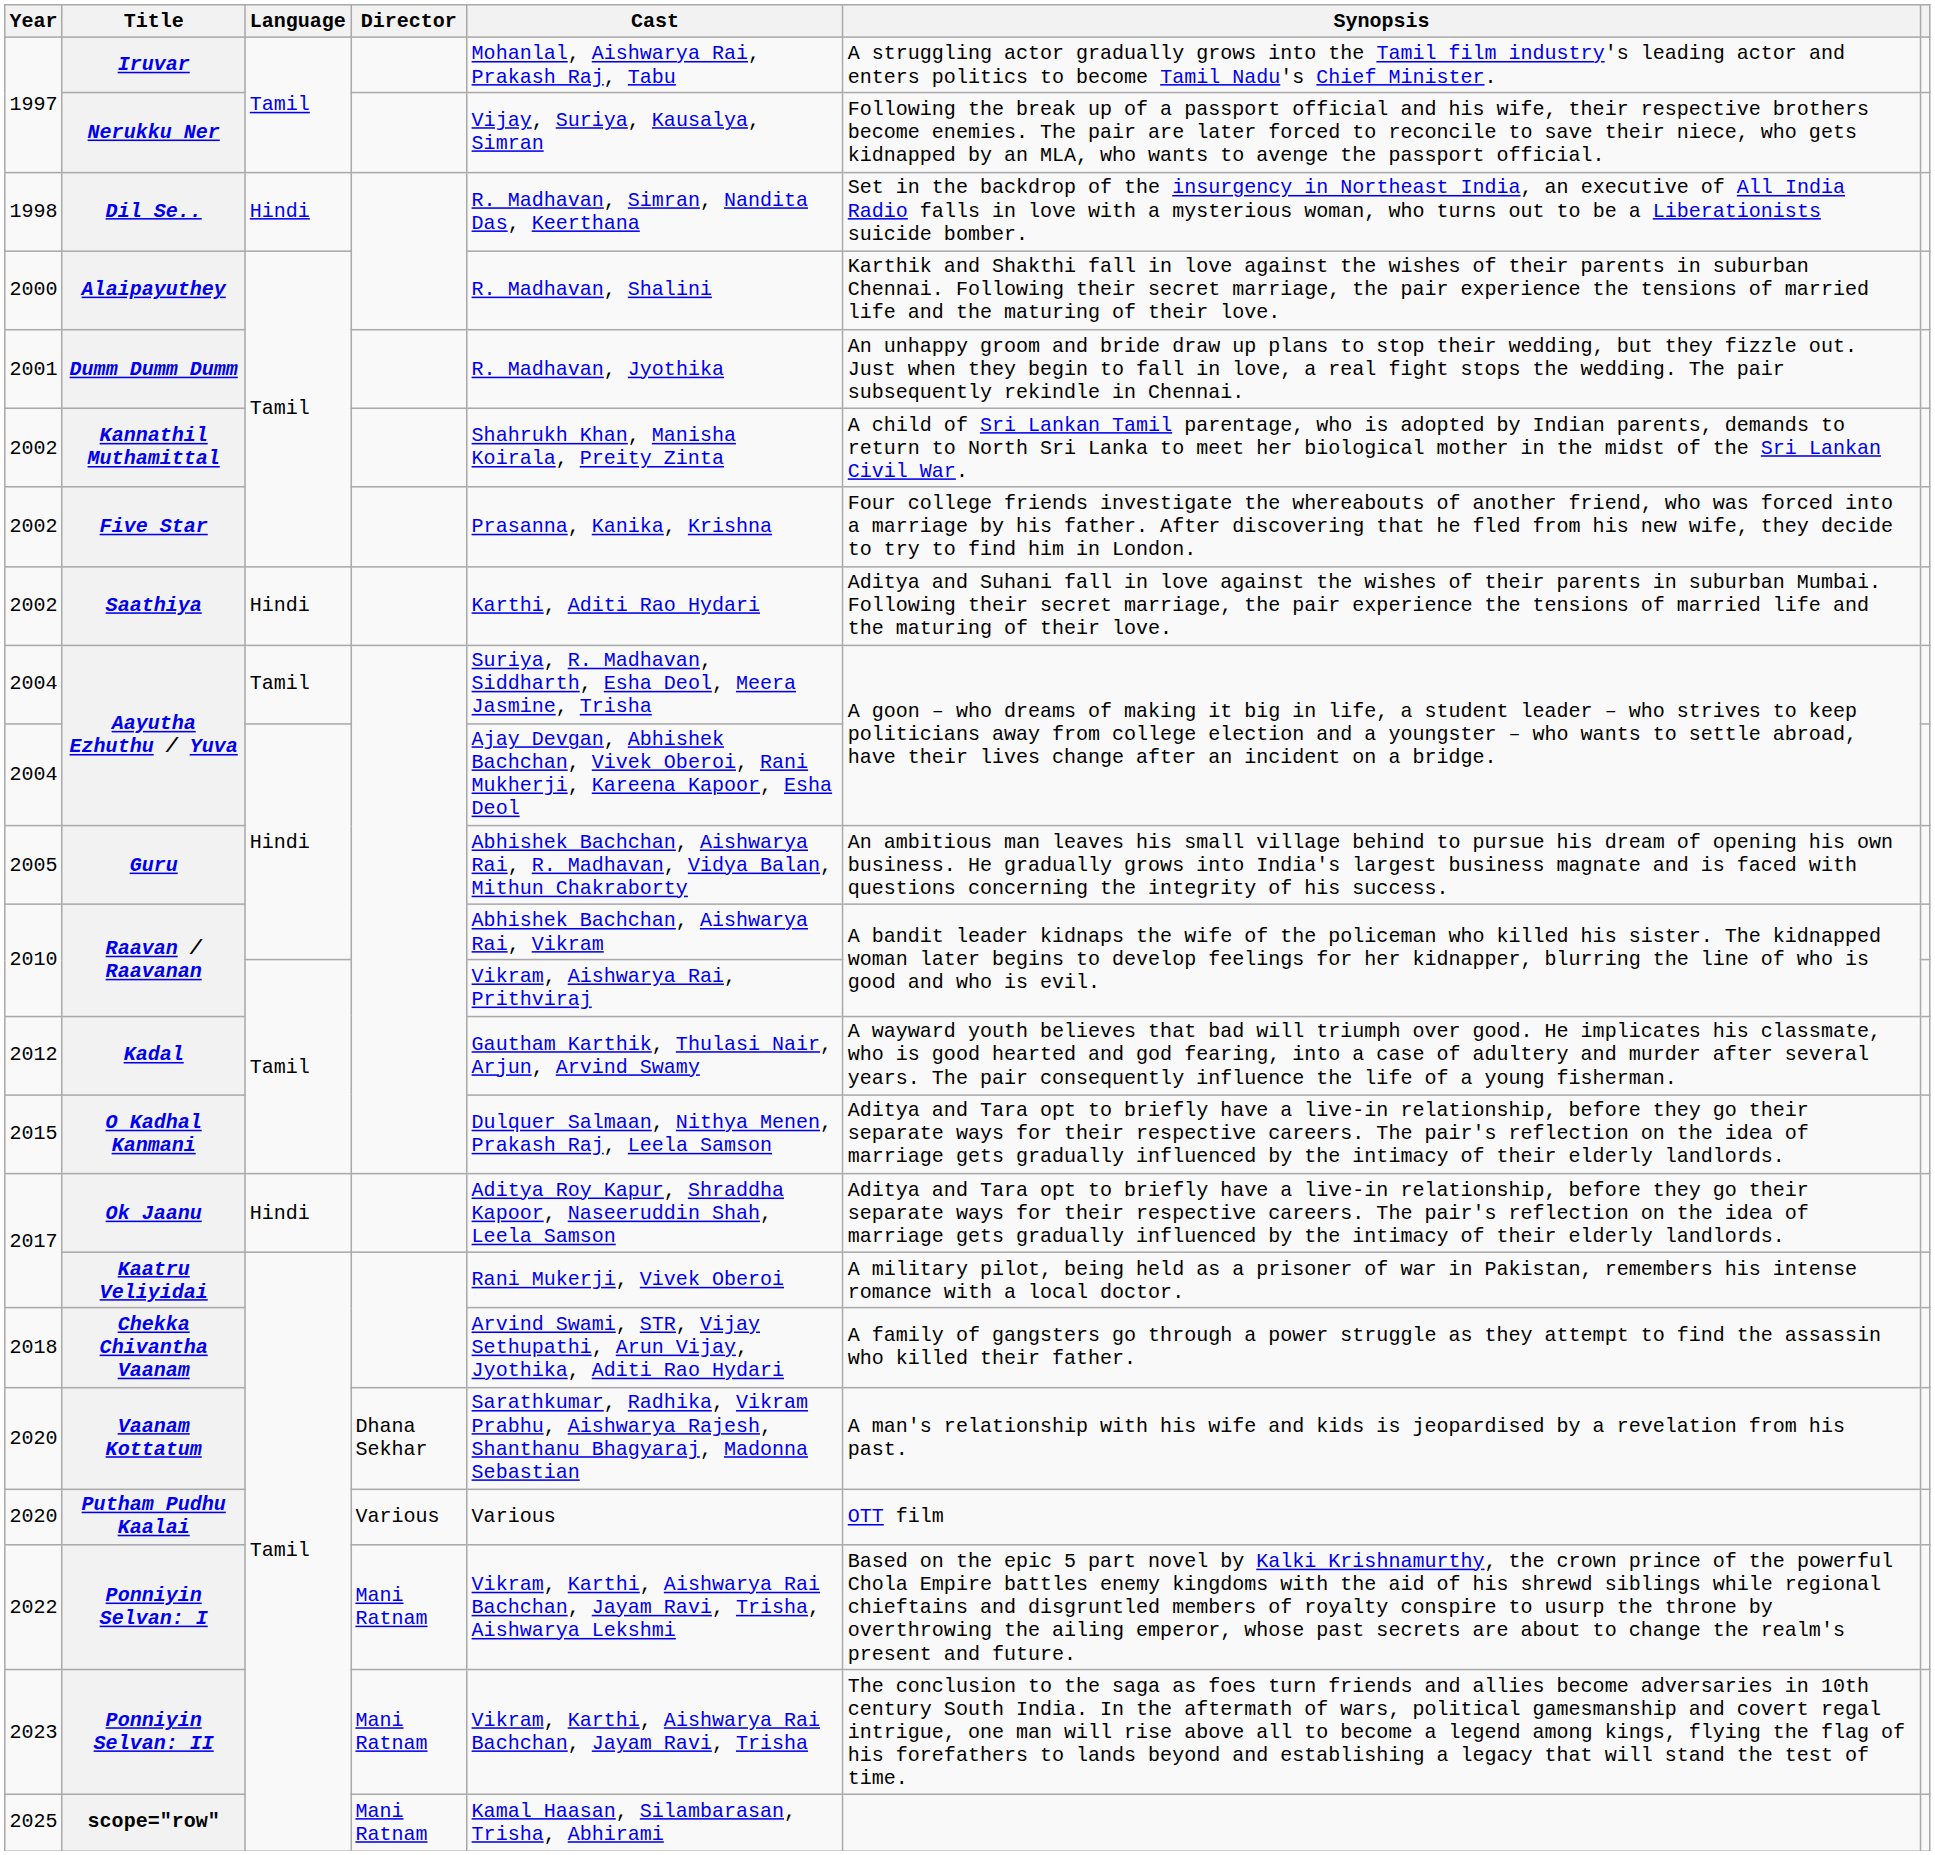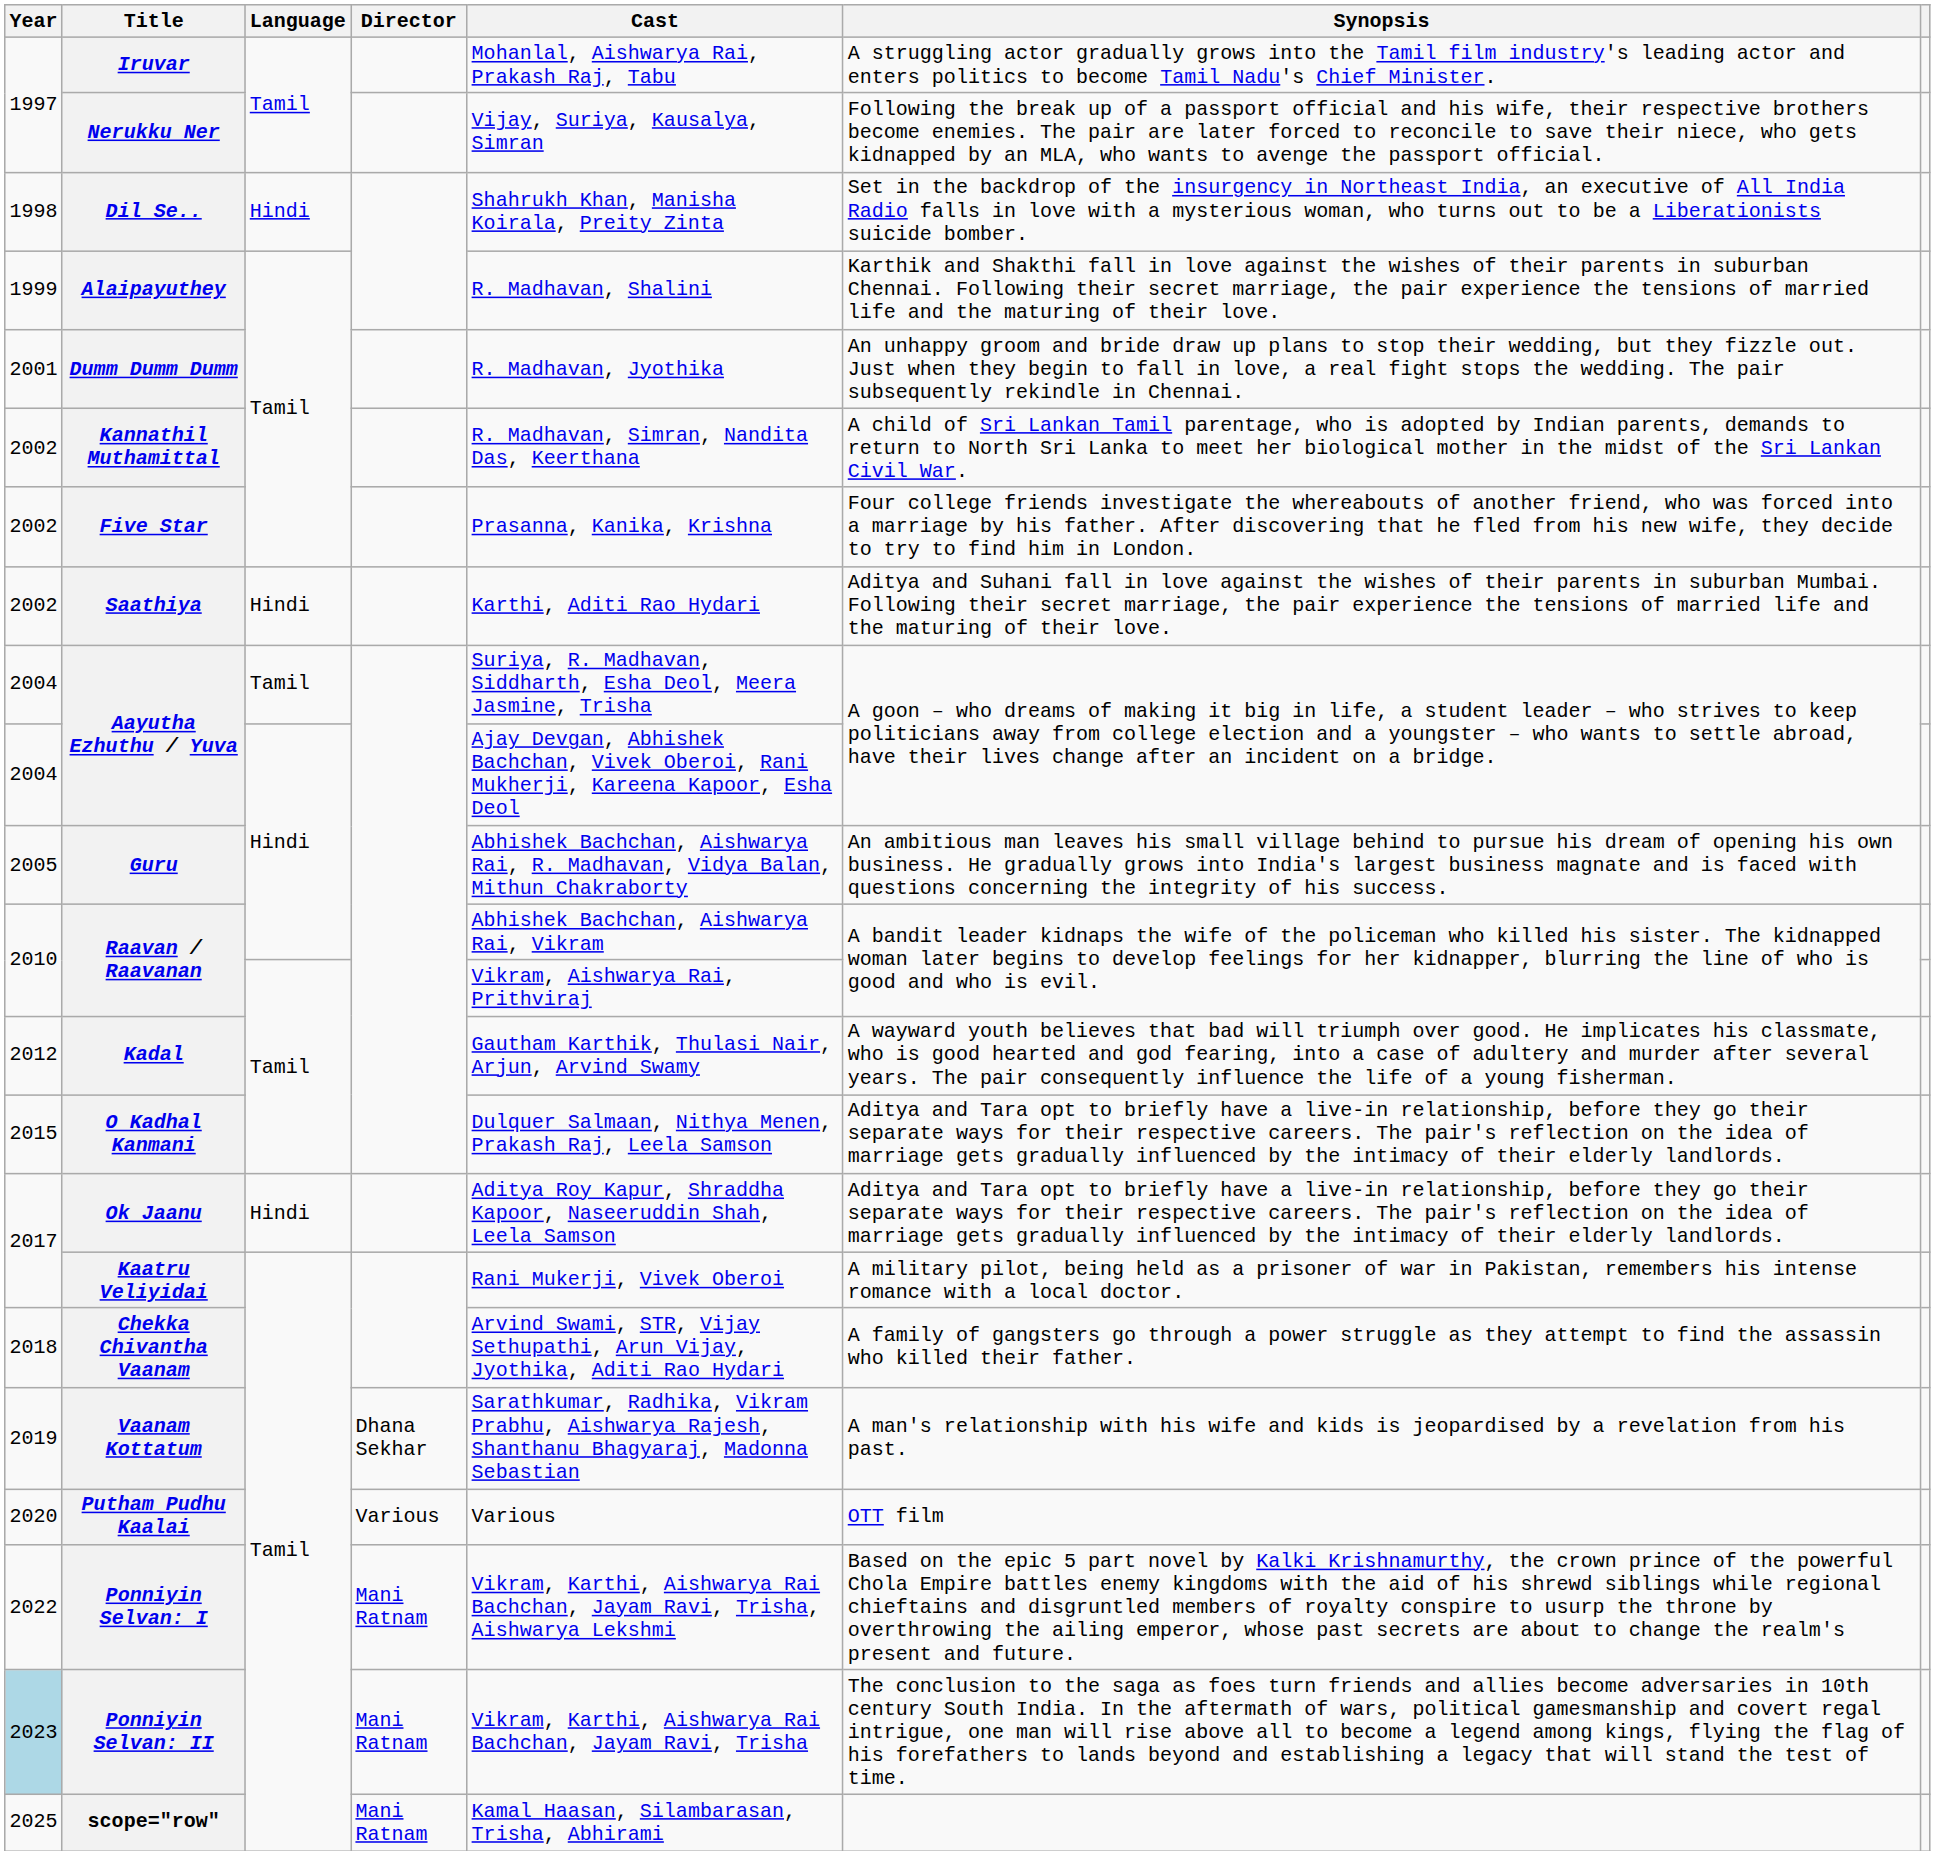(640, 211) R. Madhavan, Simran, Nandita Das, Keerthana -> (604, 211) Shahrukh Khan, Manisha Koirala, Preity Zinta
(34, 290) 2000 -> (34, 290) 1999
(604, 448) Shahrukh Khan, Manisha Koirala, Preity Zinta -> (640, 448) R. Madhavan, Simran, Nandita Das, Keerthana
(34, 1438) 2020 -> (34, 1438) 2019
(34, 1732) no background -> (34, 1732) lightblue background
